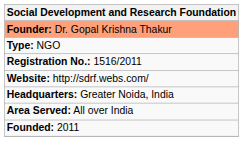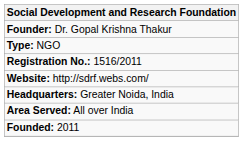(89, 29) lightsalmon background -> (89, 29) no background
